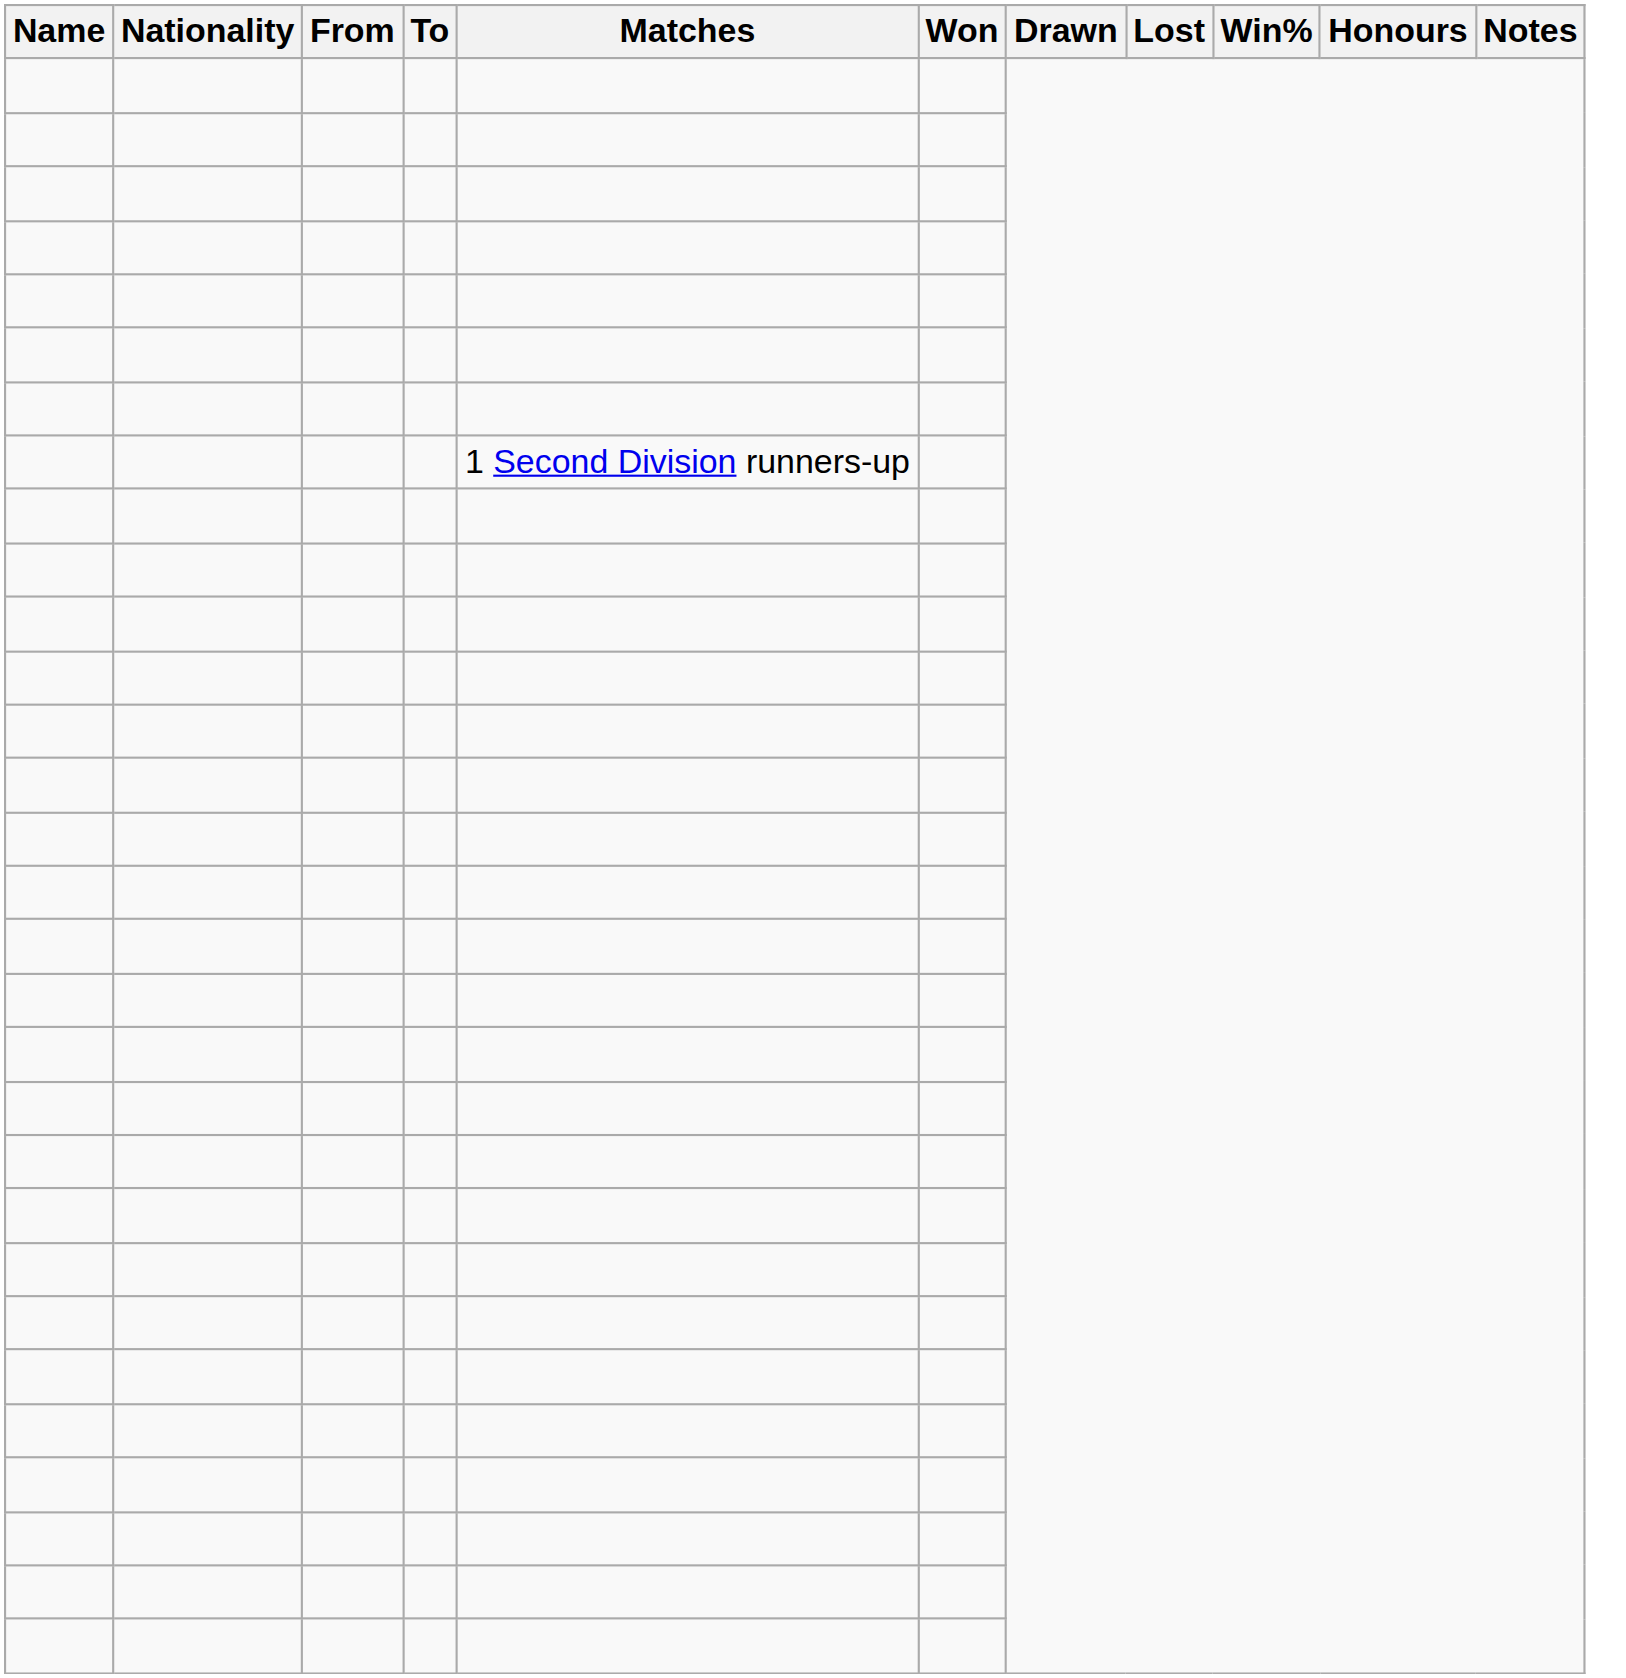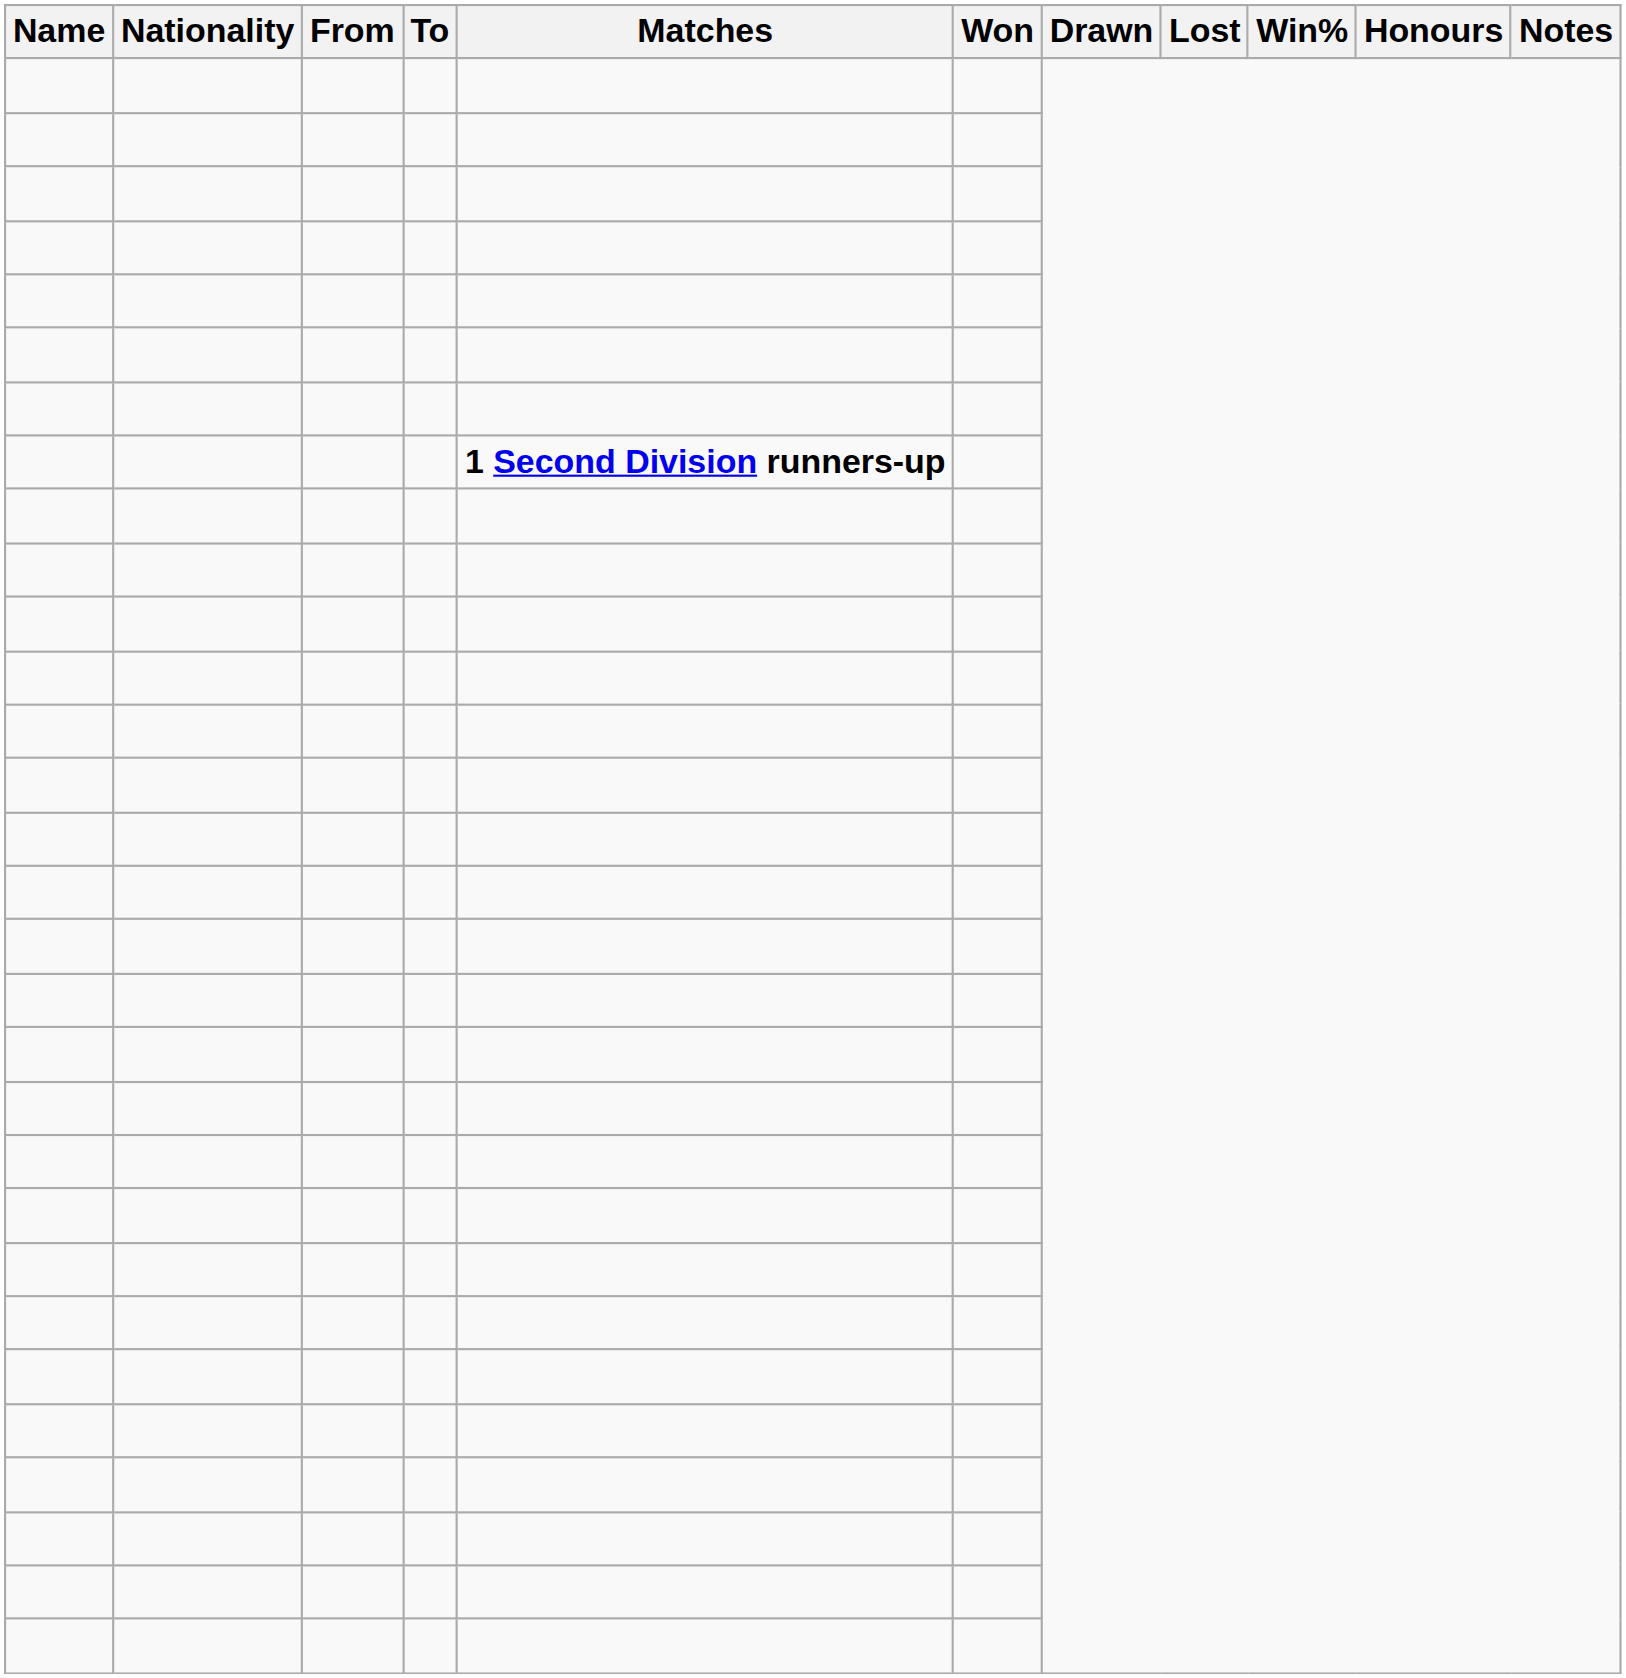(687, 461) normal -> (705, 461) bold
